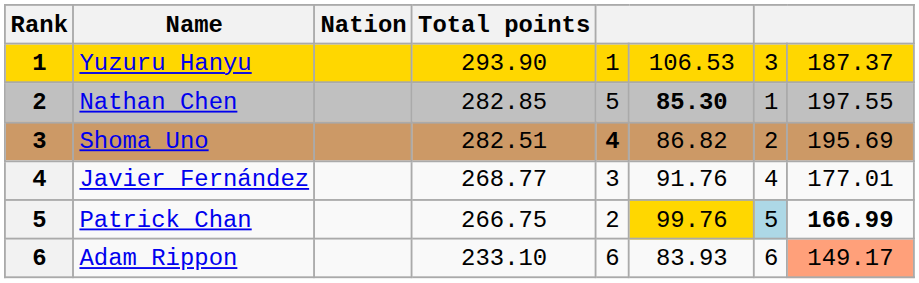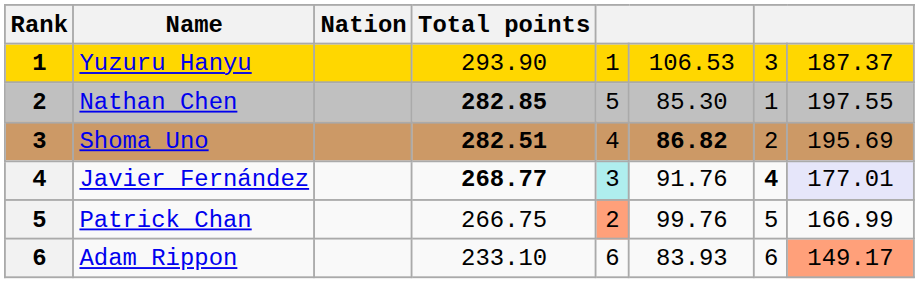(504, 102) normal -> (504, 102) bold
(692, 102) bold -> (692, 102) normal
(504, 141) normal -> (504, 141) bold
(613, 141) bold -> (613, 141) normal
(692, 141) normal -> (692, 141) bold
(504, 180) normal -> (504, 180) bold
(613, 180) no background -> (613, 180) paleturquoise background
(771, 180) normal -> (771, 180) bold
(850, 180) no background -> (850, 180) lavender background
(613, 219) no background -> (613, 219) lightsalmon background
(692, 219) gold background -> (692, 219) no background
(771, 219) lightblue background -> (771, 219) no background
(850, 219) bold -> (850, 219) normal
